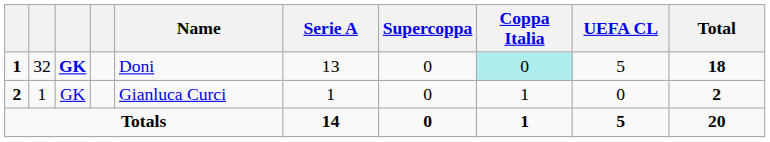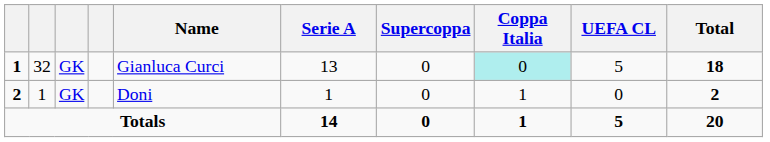(73, 66) bold -> (72, 66) normal
(137, 66) Doni -> (171, 66) Gianluca Curci
(173, 94) Gianluca Curci -> (135, 94) Doni
